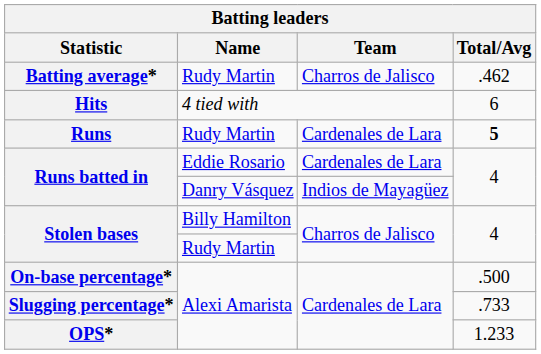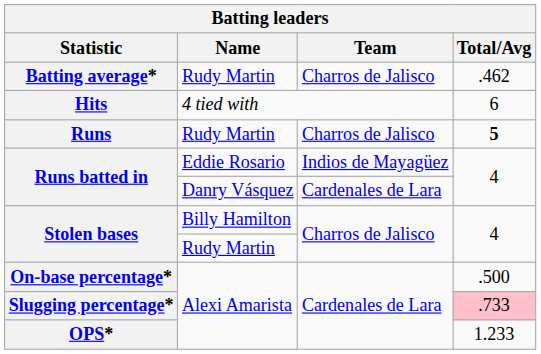(372, 133) Cardenales de Lara -> (368, 133) Charros de Jalisco
(372, 162) Cardenales de Lara -> (375, 162) Indios de Mayagüez
(375, 190) Indios de Mayagüez -> (372, 190) Cardenales de Lara
(494, 305) no background -> (494, 305) pink background
